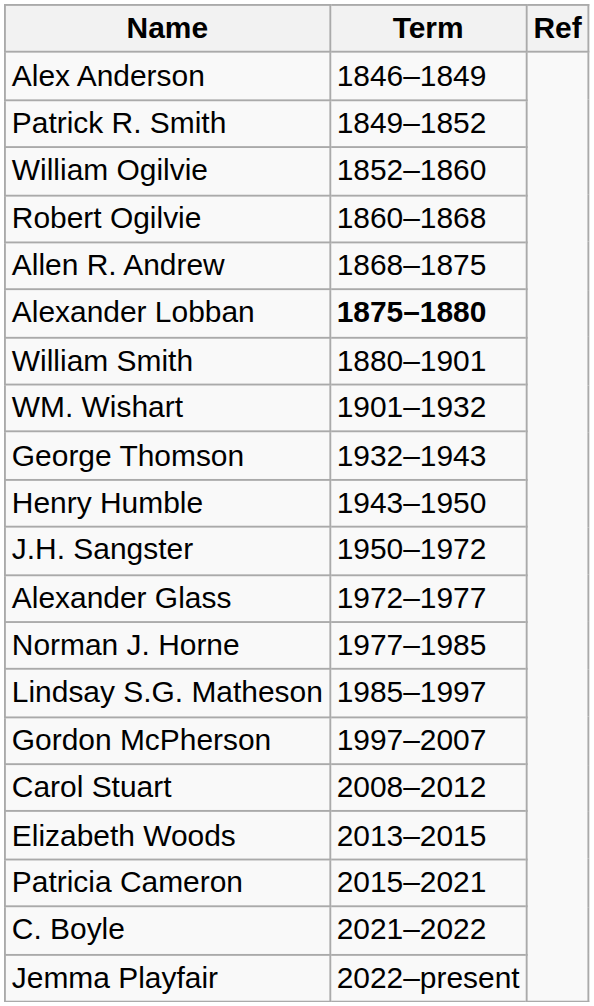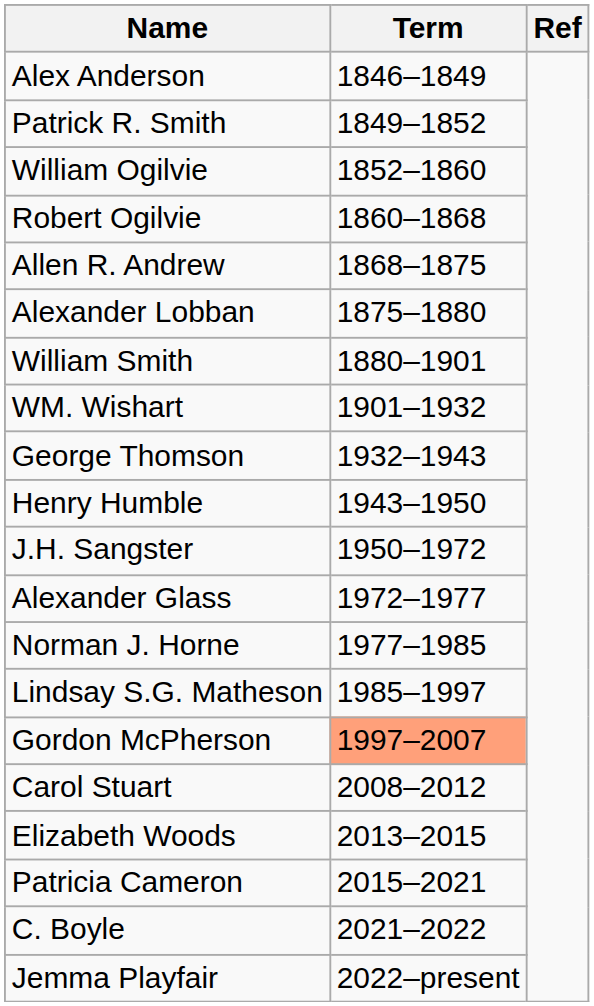(412, 312) bold -> (412, 312) normal
(412, 739) no background -> (412, 739) lightsalmon background
